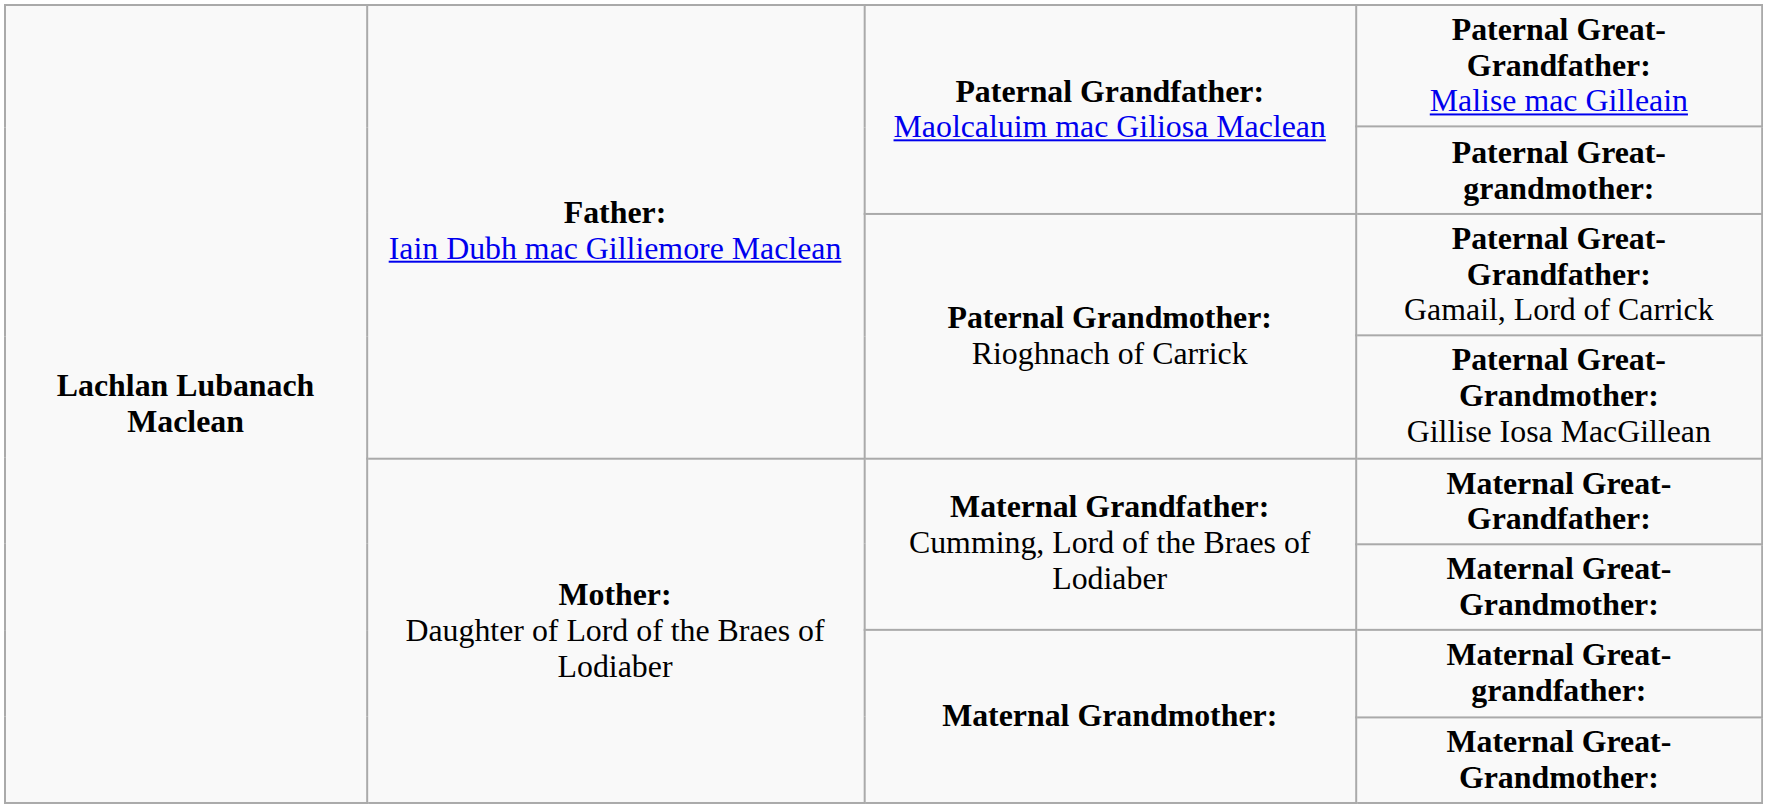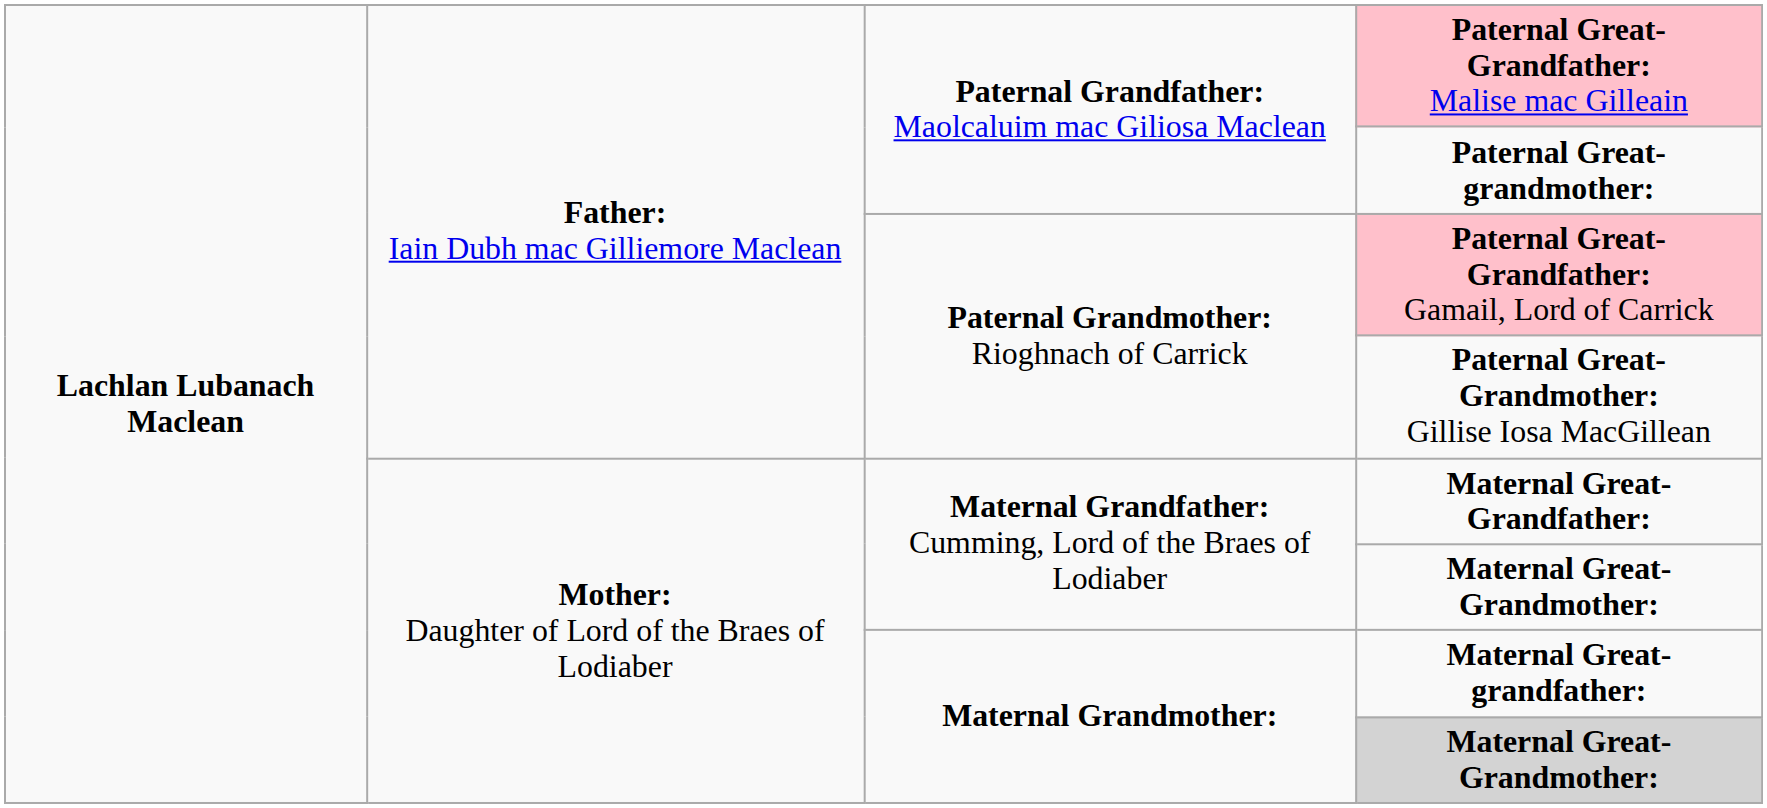(1559, 65) no background -> (1559, 65) pink background
(1559, 274) no background -> (1559, 274) pink background
(1559, 759) no background -> (1559, 759) lightgrey background
